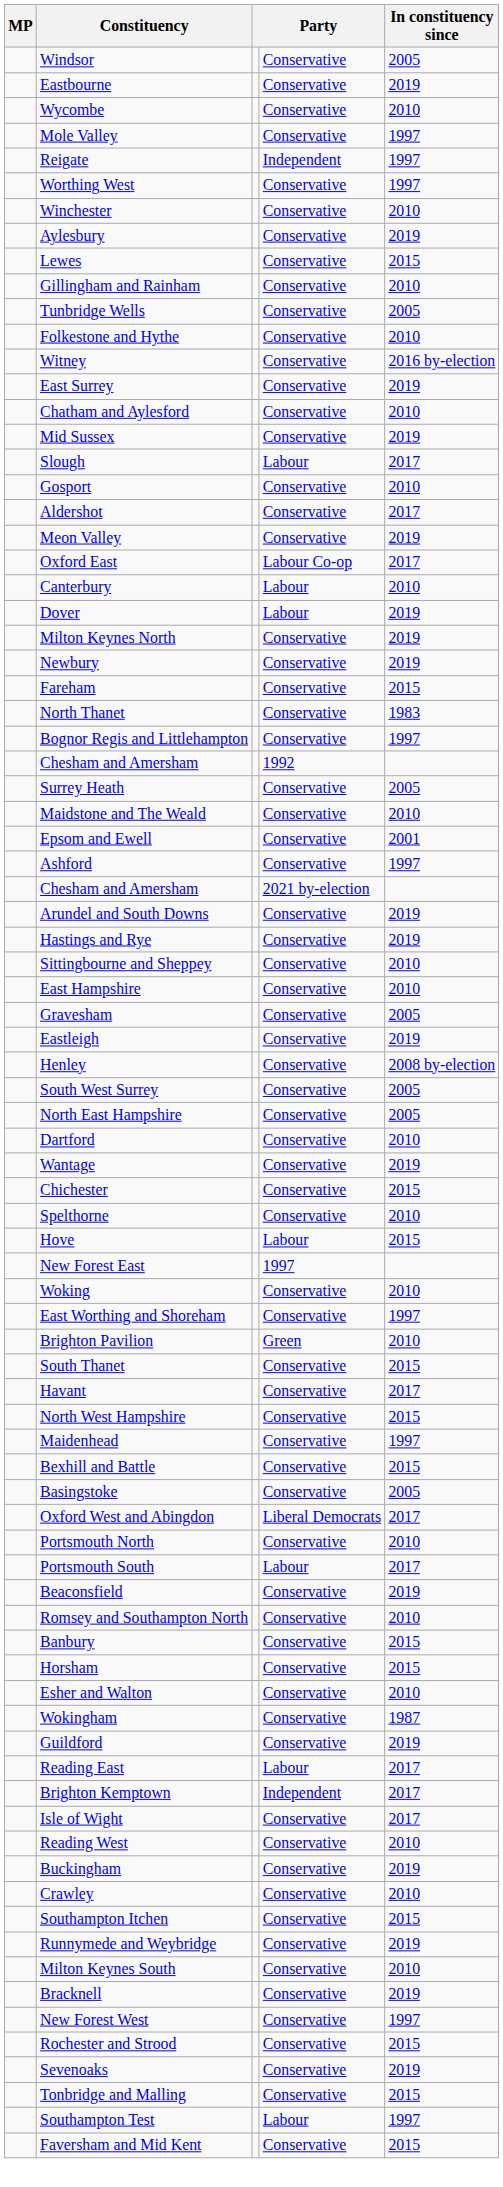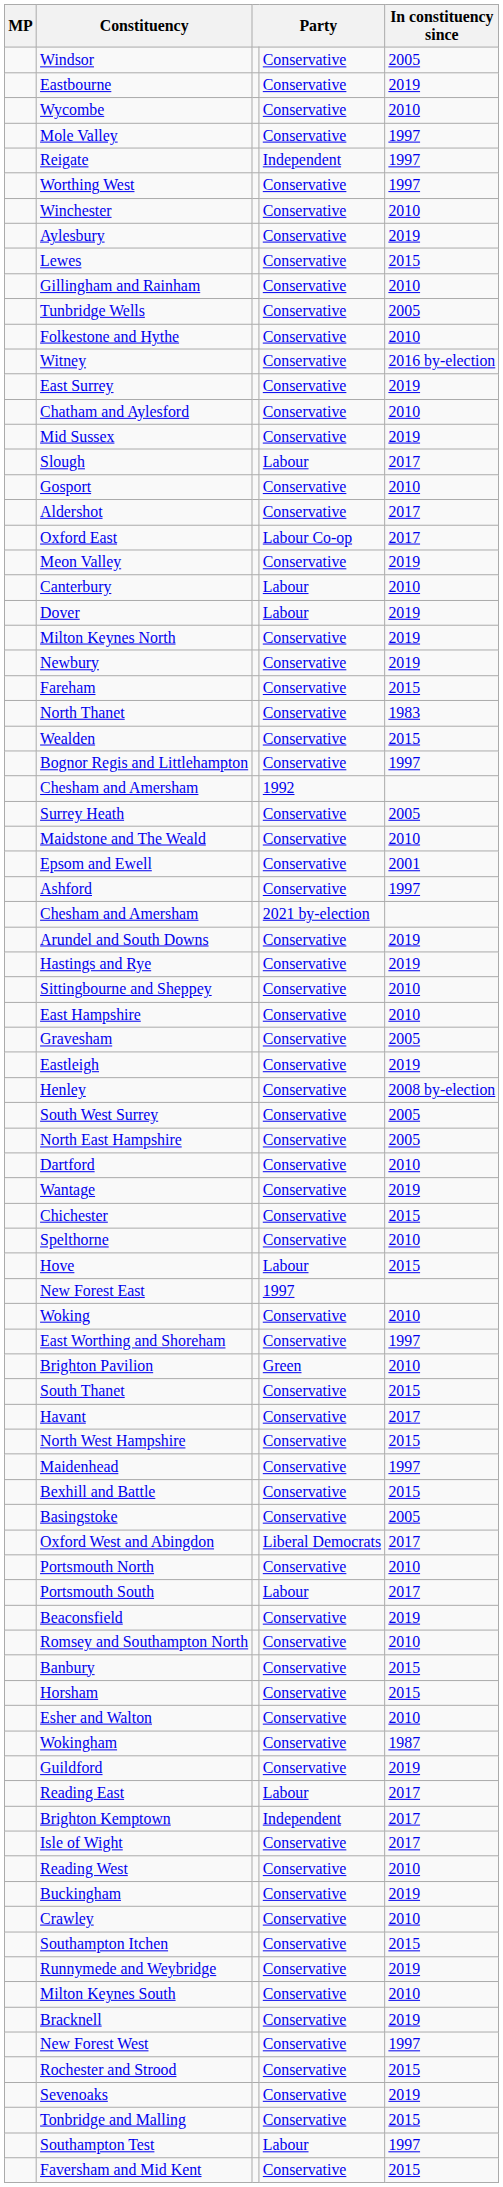rows swapped: (79, 562) <-> (81, 537)
+ row: (68, 738)
